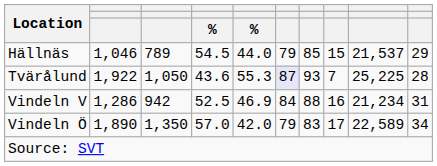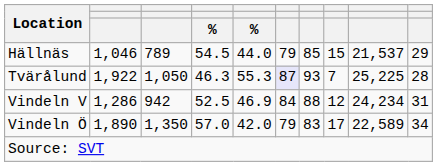(212, 78) 43.6 -> (212, 78) 46.3
(336, 101) 16 -> (336, 101) 12
(378, 101) 21,234 -> (378, 101) 24,234
